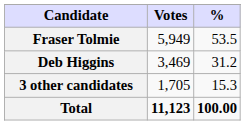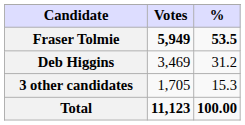(174, 39) normal -> (174, 39) bold
(224, 39) normal -> (224, 39) bold
